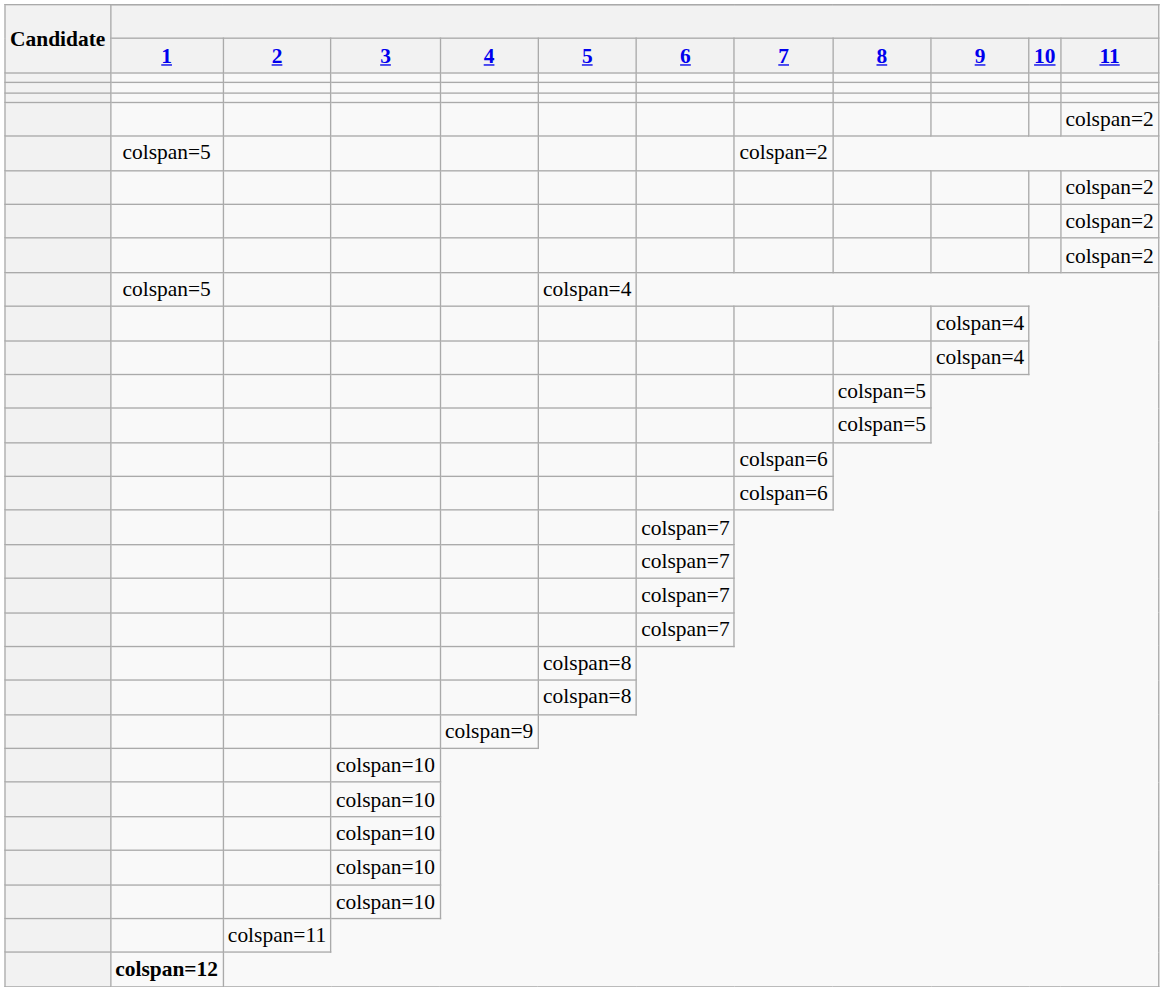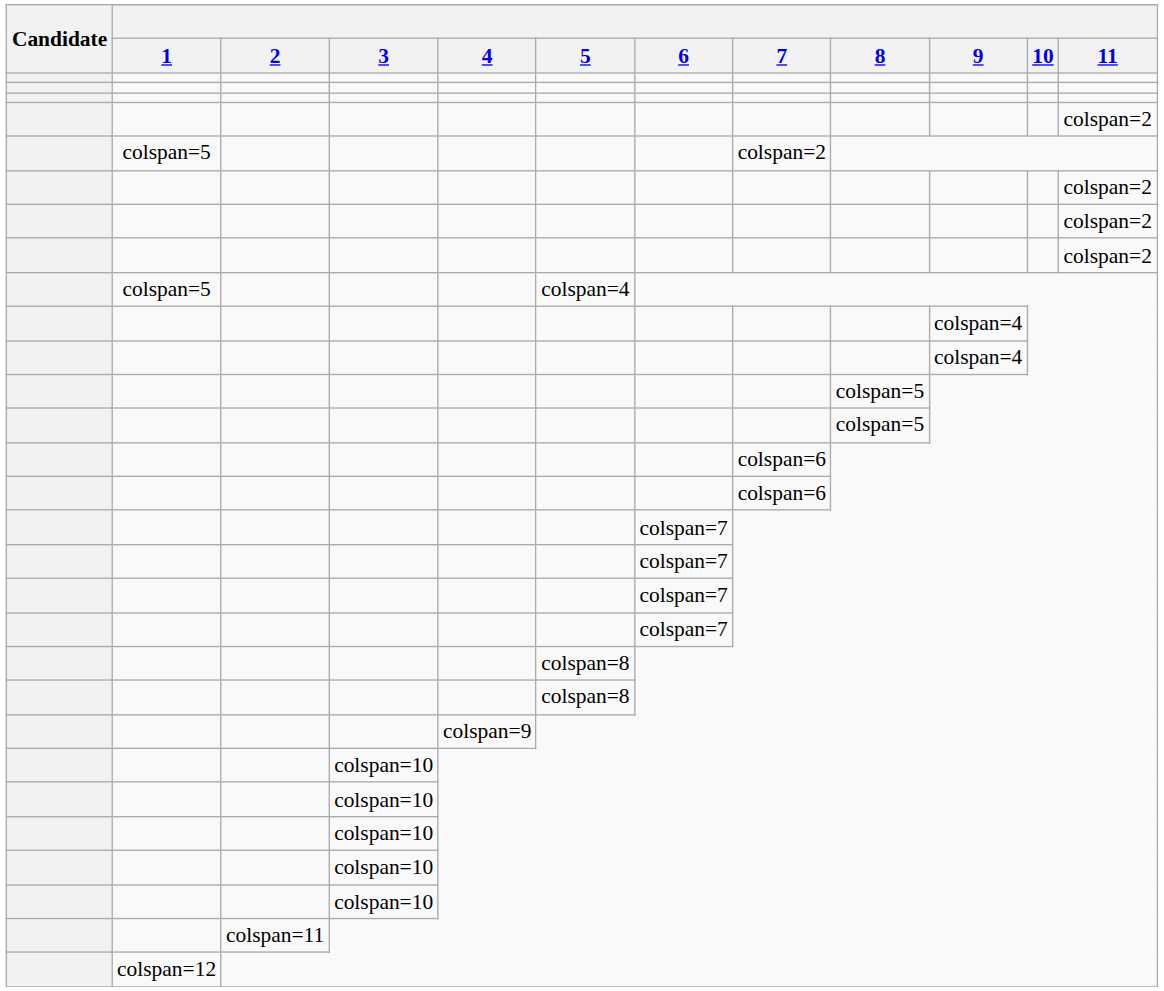(167, 969) bold -> (167, 969) normal
